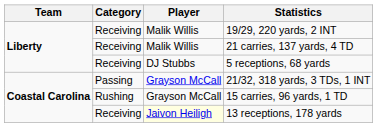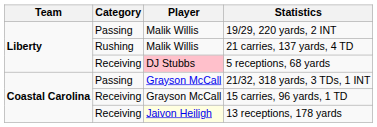(118, 30) Receiving -> (114, 30) Passing
(118, 46) Receiving -> (114, 46) Rushing
(171, 63) no background -> (171, 63) pink background
(114, 97) Rushing -> (118, 97) Receiving
